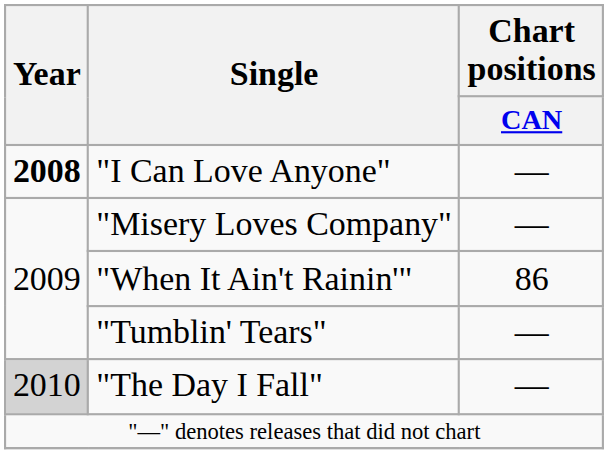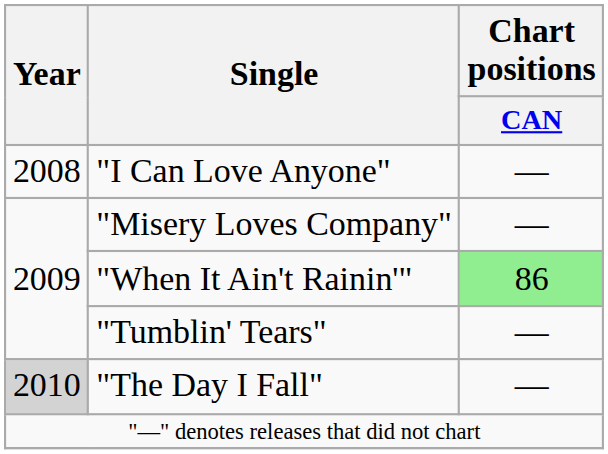(47, 170) bold -> (47, 170) normal
(532, 278) no background -> (532, 278) lightgreen background
